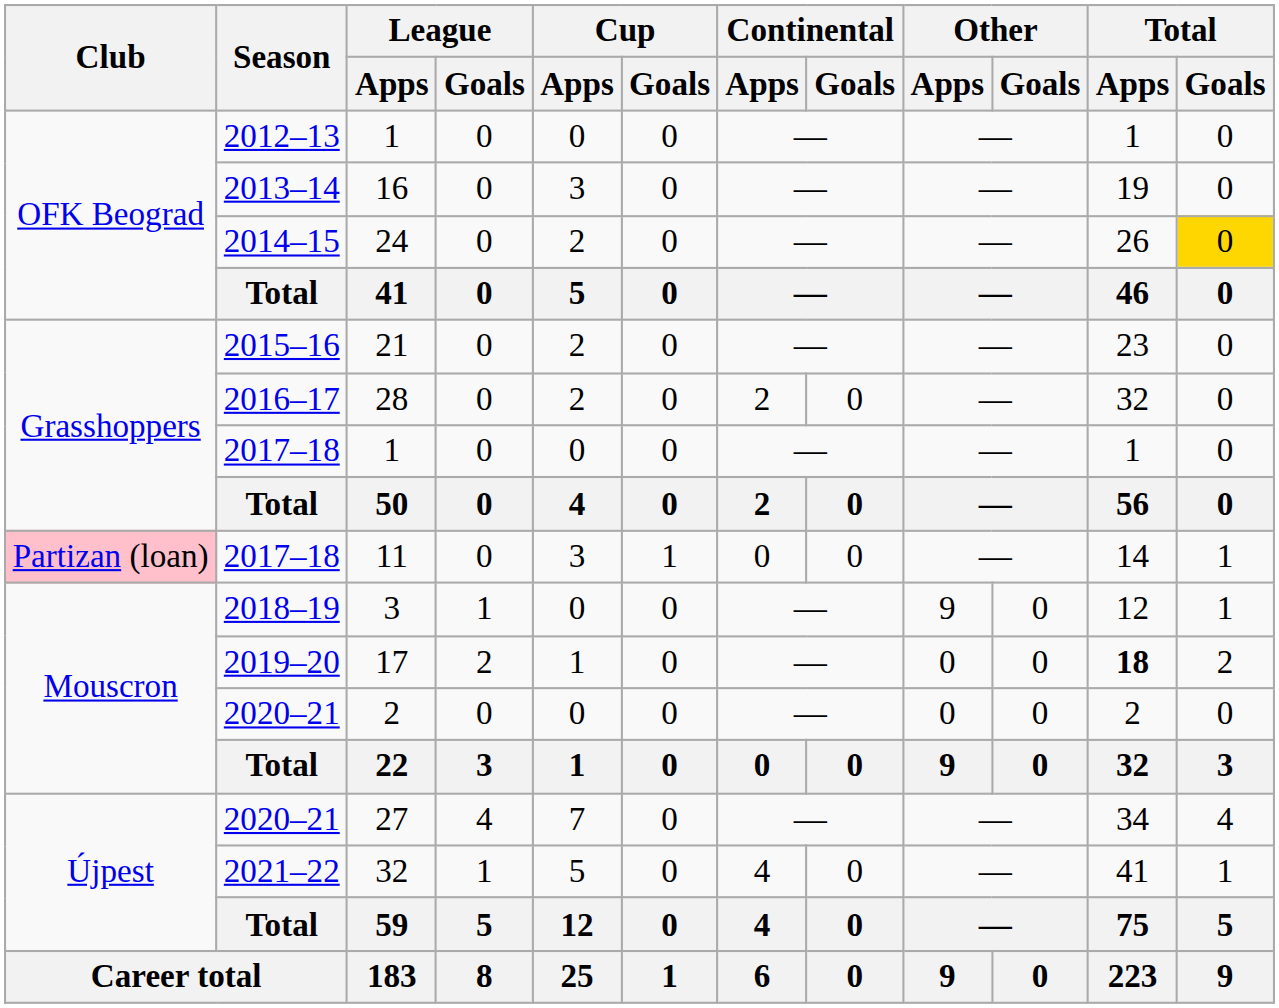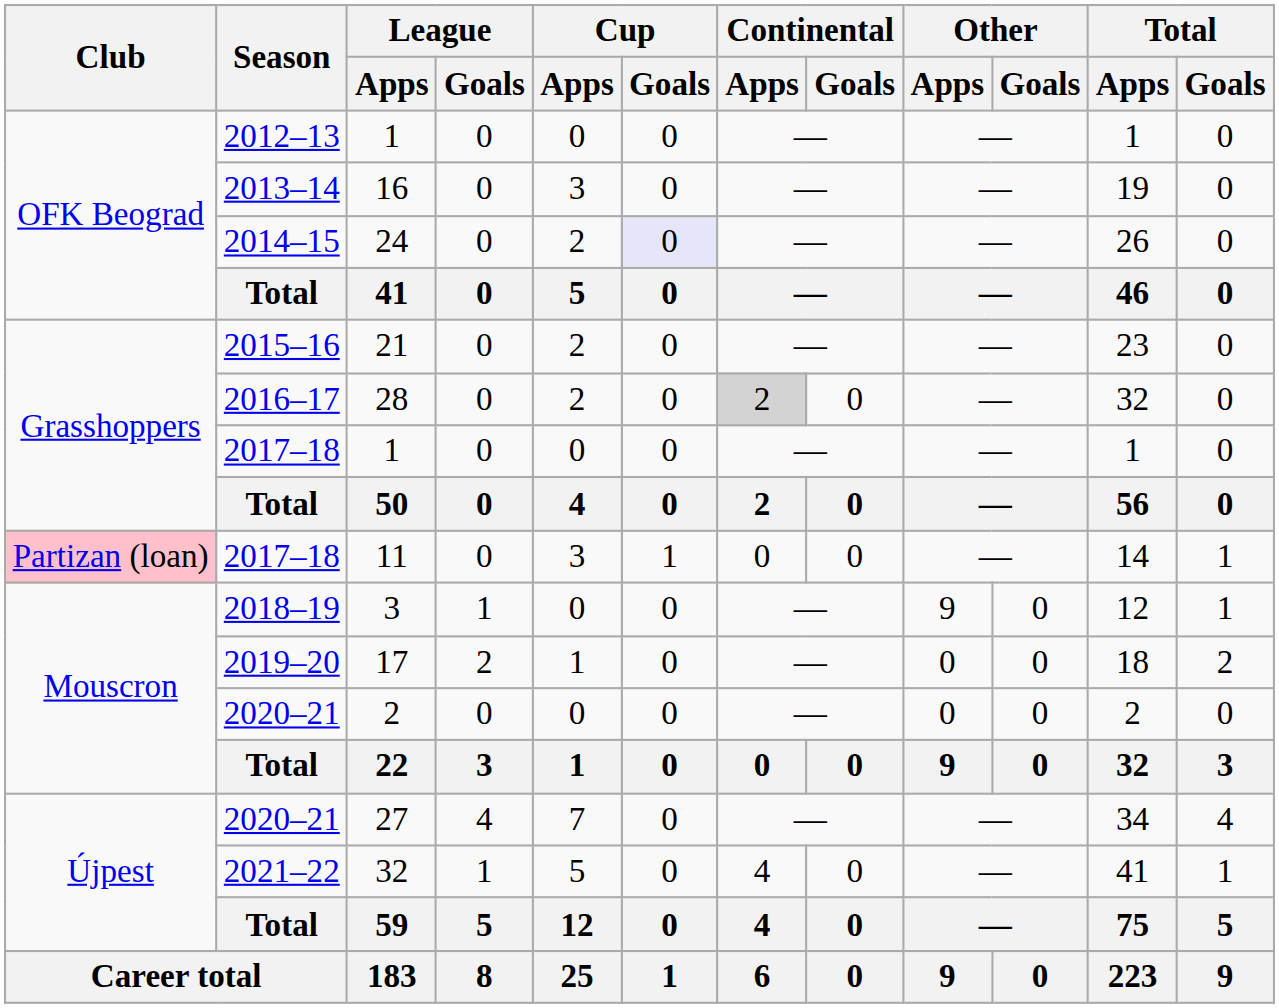(670, 240) no background -> (670, 240) lavender background
(1225, 240) gold background -> (1225, 240) no background
(762, 398) no background -> (762, 398) lightgrey background
(1132, 661) bold -> (1132, 661) normal
